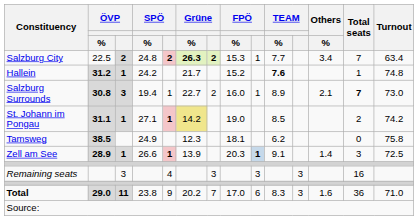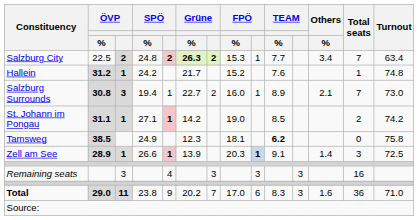(278, 73) bold -> (278, 73) normal
(359, 93) bold -> (359, 93) normal
(192, 119) khaki background -> (192, 119) no background
(278, 139) normal -> (278, 139) bold
